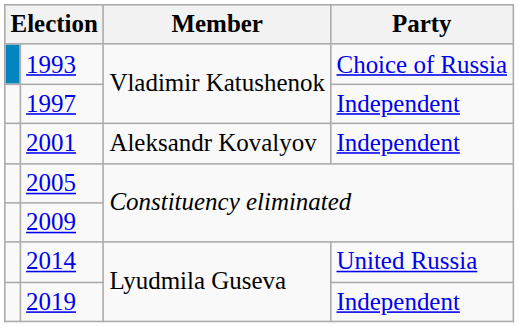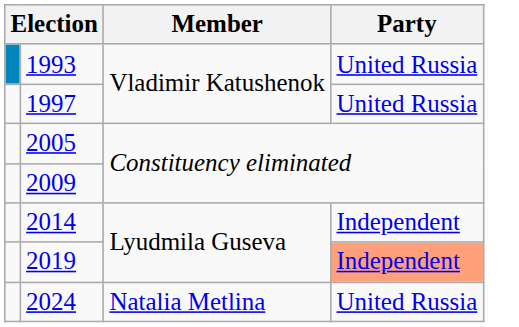(422, 63) Choice of Russia -> (407, 63) United Russia
(398, 103) Independent -> (407, 103) United Russia
- row: (51, 143)
(407, 261) United Russia -> (398, 222) Independent
(398, 301) no background -> (398, 261) lightsalmon background
+ row: (51, 301)
